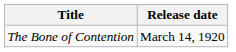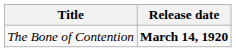(182, 36) normal -> (184, 36) bold
